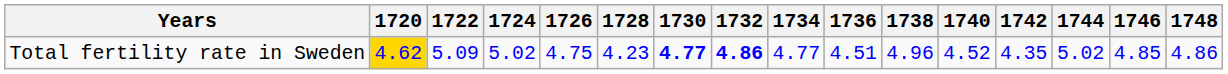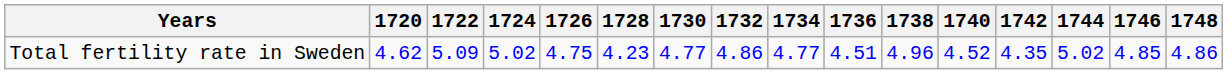(398, 53) gold background -> (398, 53) no background
(683, 53) bold -> (683, 53) normal
(739, 53) bold -> (739, 53) normal
